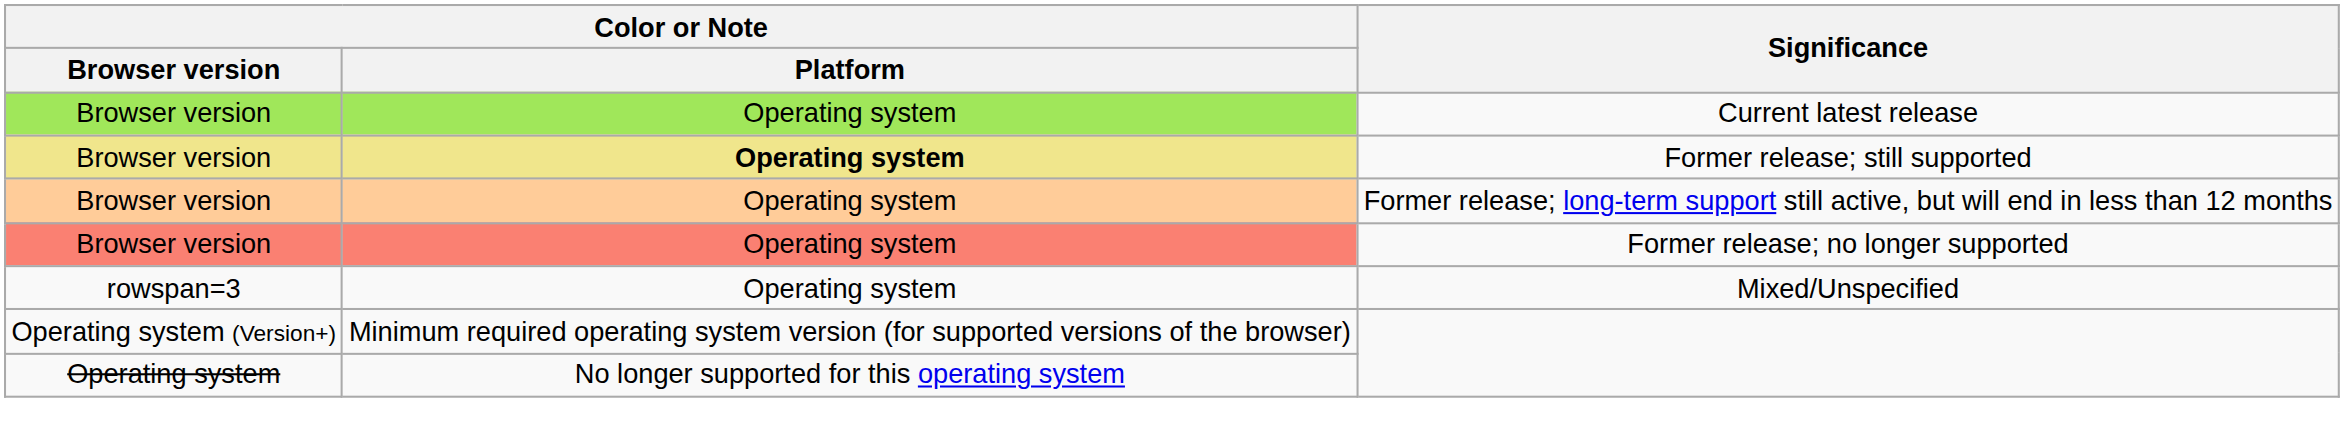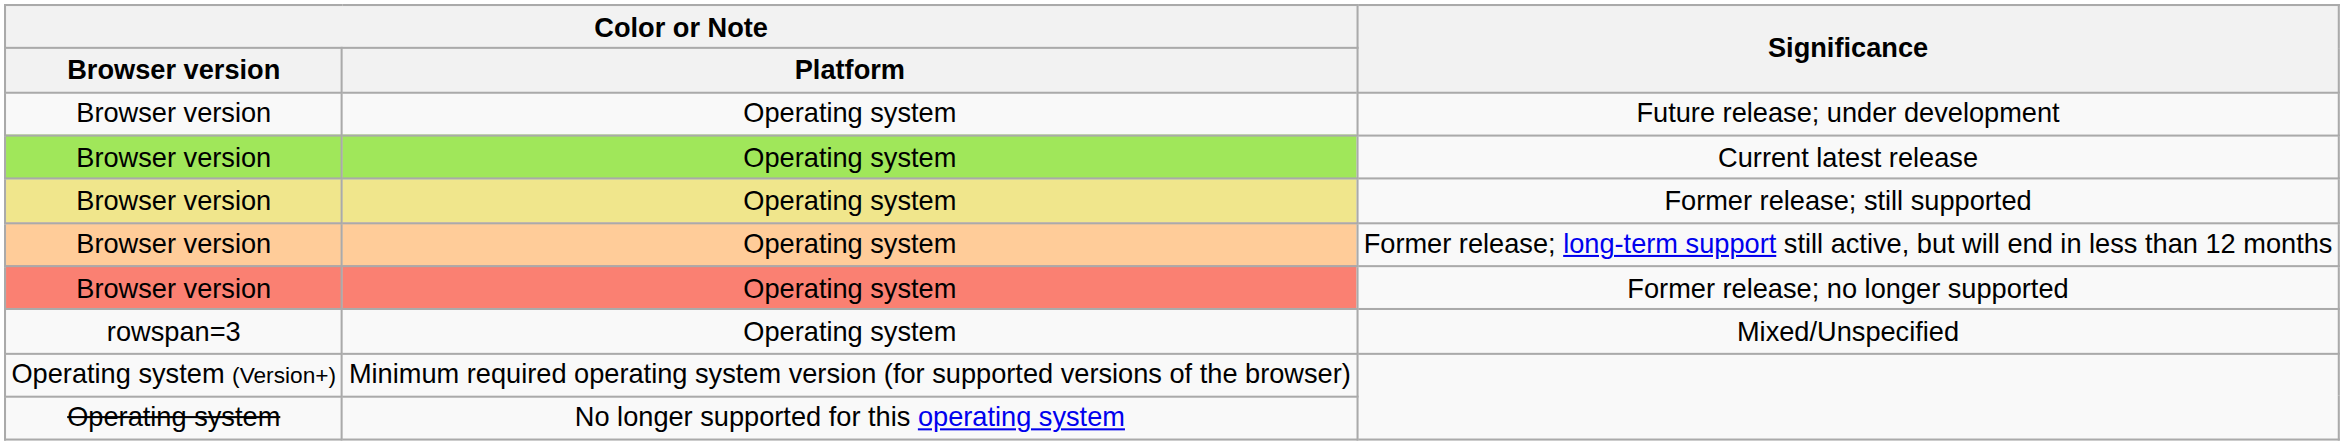+ row: (174, 114)
(850, 158) bold -> (850, 201) normal
